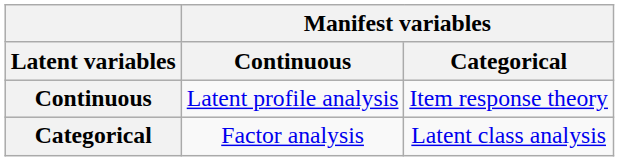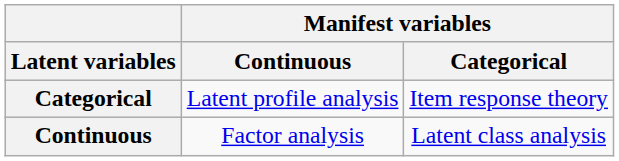(93, 98) Continuous -> (93, 98) Categorical
(93, 135) Categorical -> (93, 135) Continuous
